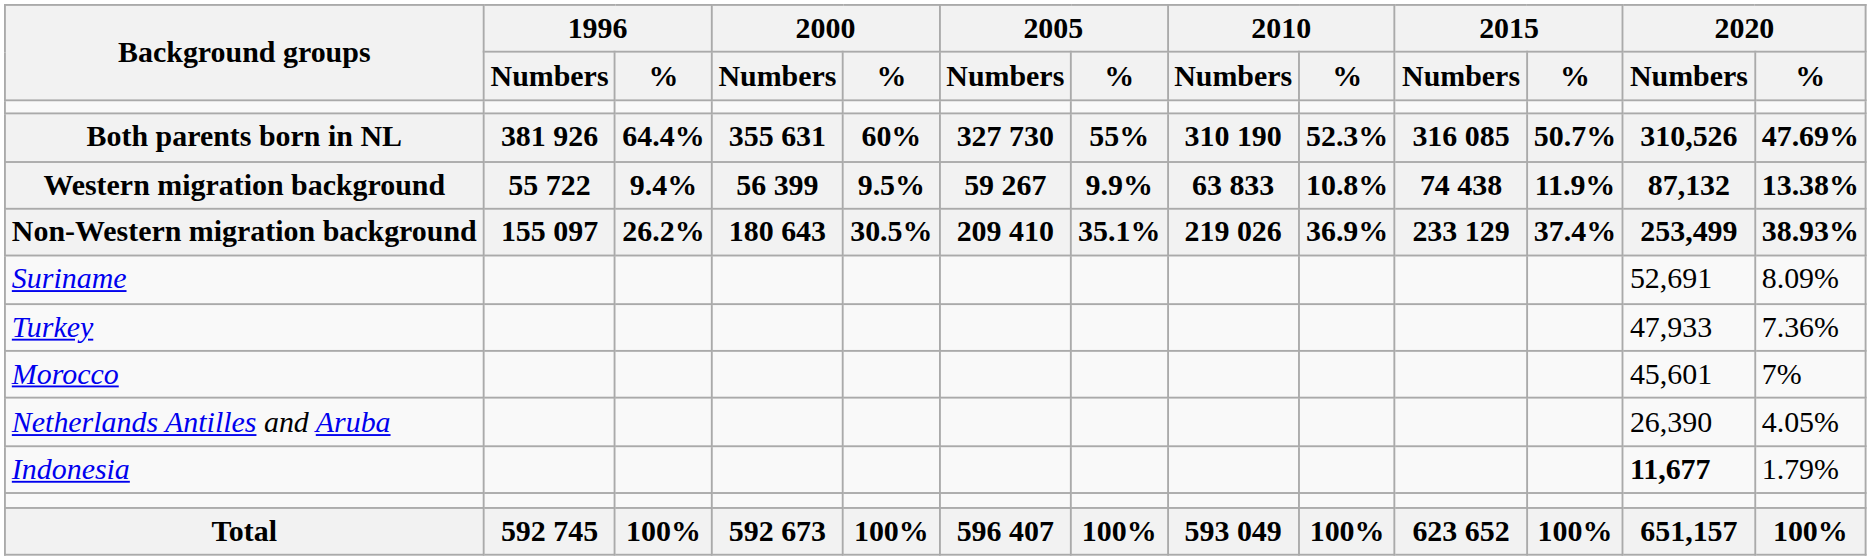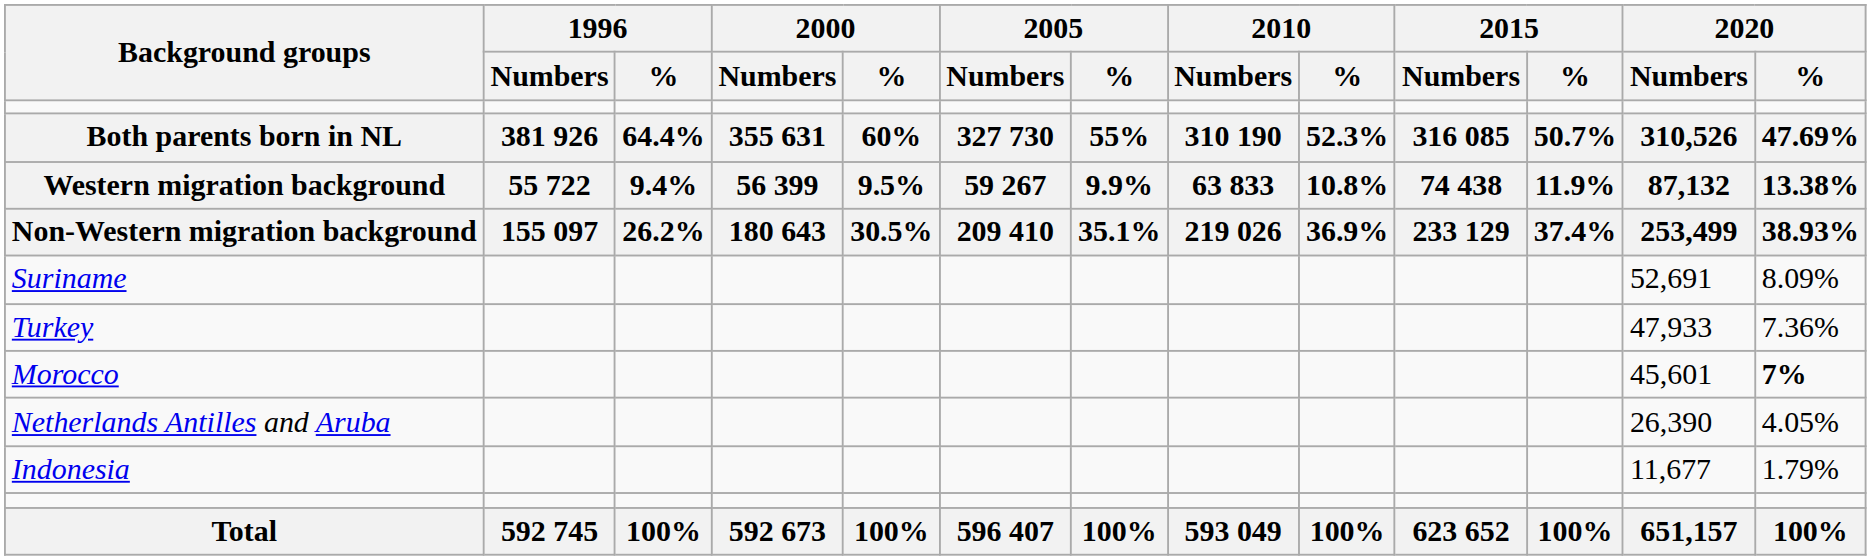(1782, 374) normal -> (1784, 374) bold
(1670, 469) bold -> (1670, 469) normal
